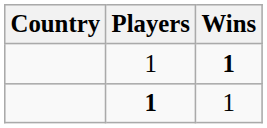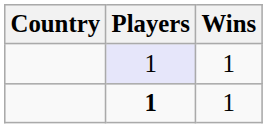(151, 63) no background -> (151, 63) lavender background
(229, 63) bold -> (229, 63) normal
